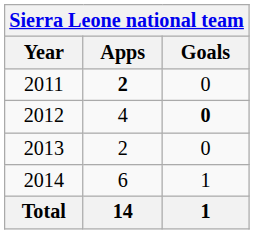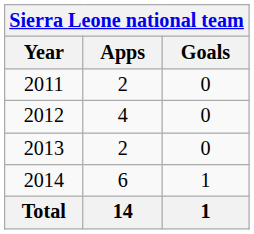(123, 84) bold -> (123, 84) normal
(206, 116) bold -> (206, 116) normal
